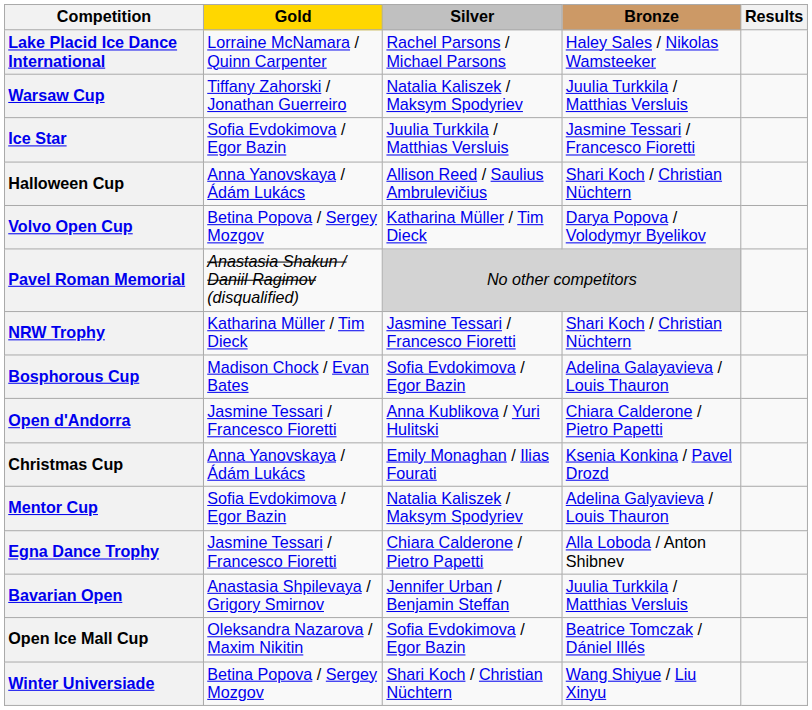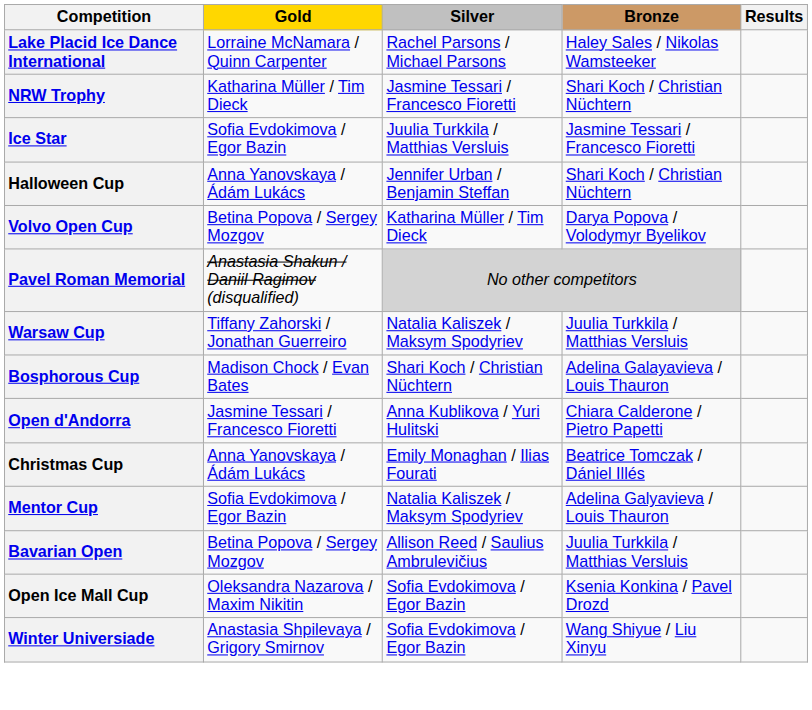rows swapped: (57, 333) <-> (56, 95)
(465, 183) Allison Reed / Saulius Ambrulevičius -> (448, 183) Jennifer Urban / Benjamin Steffan
(456, 376) Sofia Evdokimova / Egor Bazin -> (465, 376) Shari Koch / Christian Nüchtern
(649, 464) Ksenia Konkina / Pavel Drozd -> (634, 464) Beatrice Tomczak / Dániel Illés
- row: (84, 552)
(289, 595) Anastasia Shpilevaya / Grigory Smirnov -> (292, 552) Betina Popova / Sergey Mozgov
(448, 595) Jennifer Urban / Benjamin Steffan -> (465, 552) Allison Reed / Saulius Ambrulevičius
(634, 639) Beatrice Tomczak / Dániel Illés -> (649, 595) Ksenia Konkina / Pavel Drozd
(292, 683) Betina Popova / Sergey Mozgov -> (289, 639) Anastasia Shpilevaya / Grigory Smirnov
(465, 683) Shari Koch / Christian Nüchtern -> (456, 639) Sofia Evdokimova / Egor Bazin
